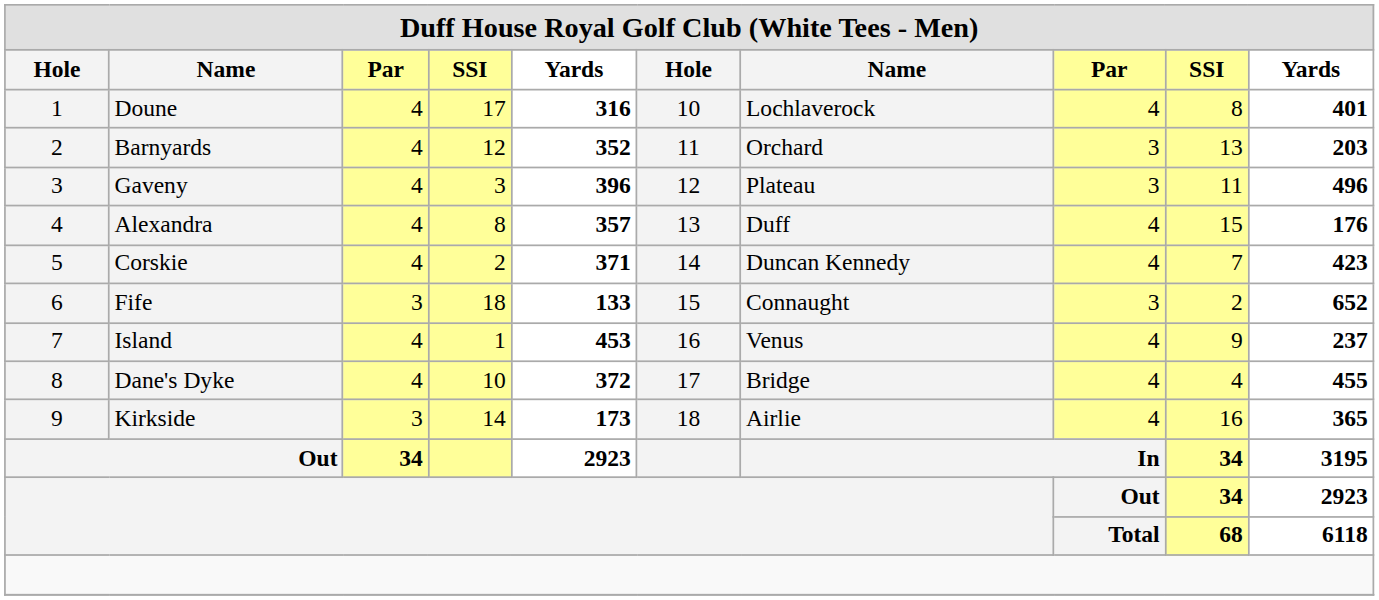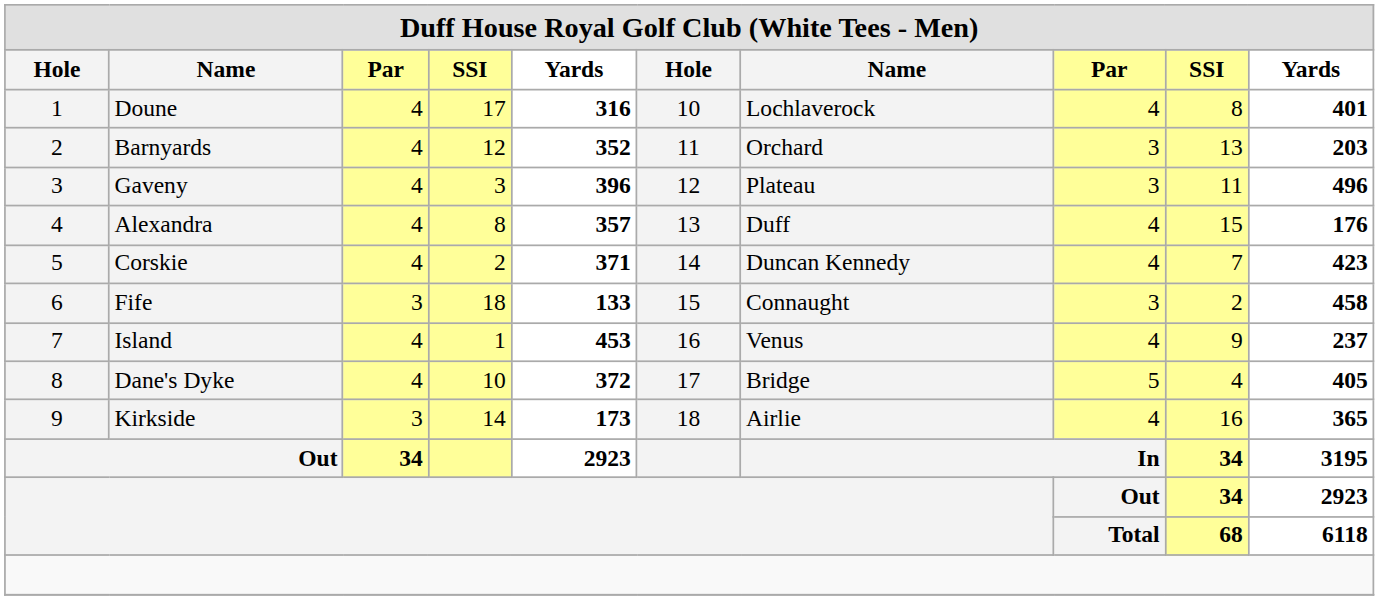(1350, 302) 652 -> (1350, 302) 458
(1154, 379) 4 -> (1154, 379) 5
(1350, 379) 455 -> (1350, 379) 405
